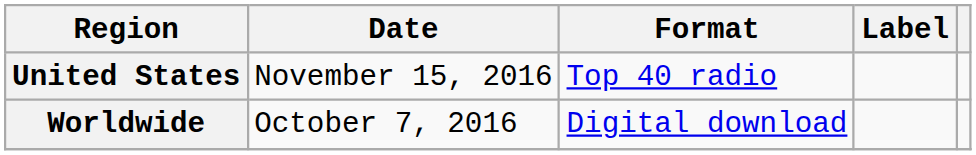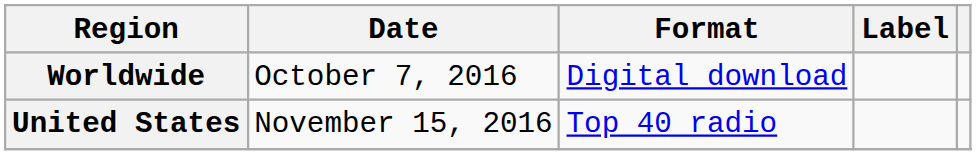rows swapped: (126, 124) <-> (126, 77)
